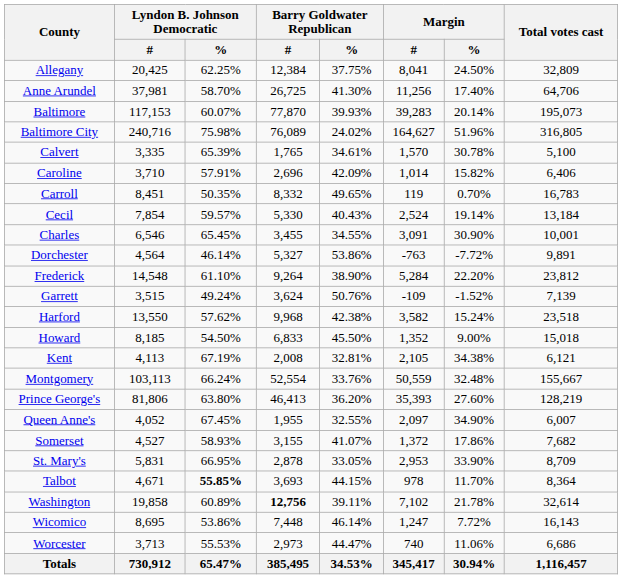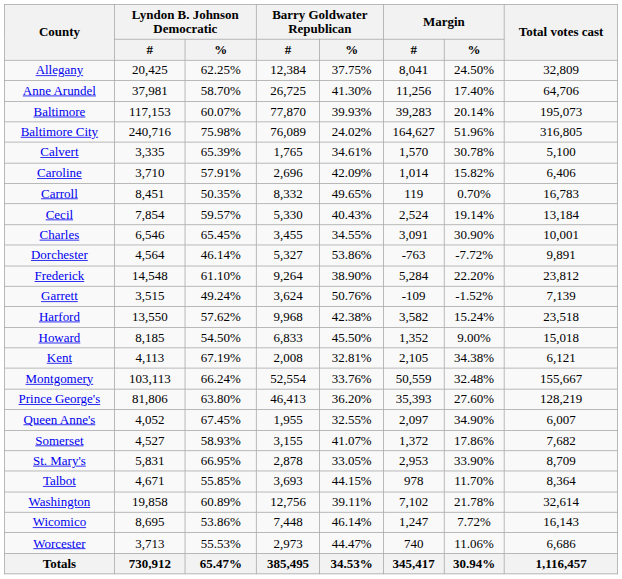(221, 481) bold -> (221, 481) normal
(288, 502) bold -> (288, 502) normal
